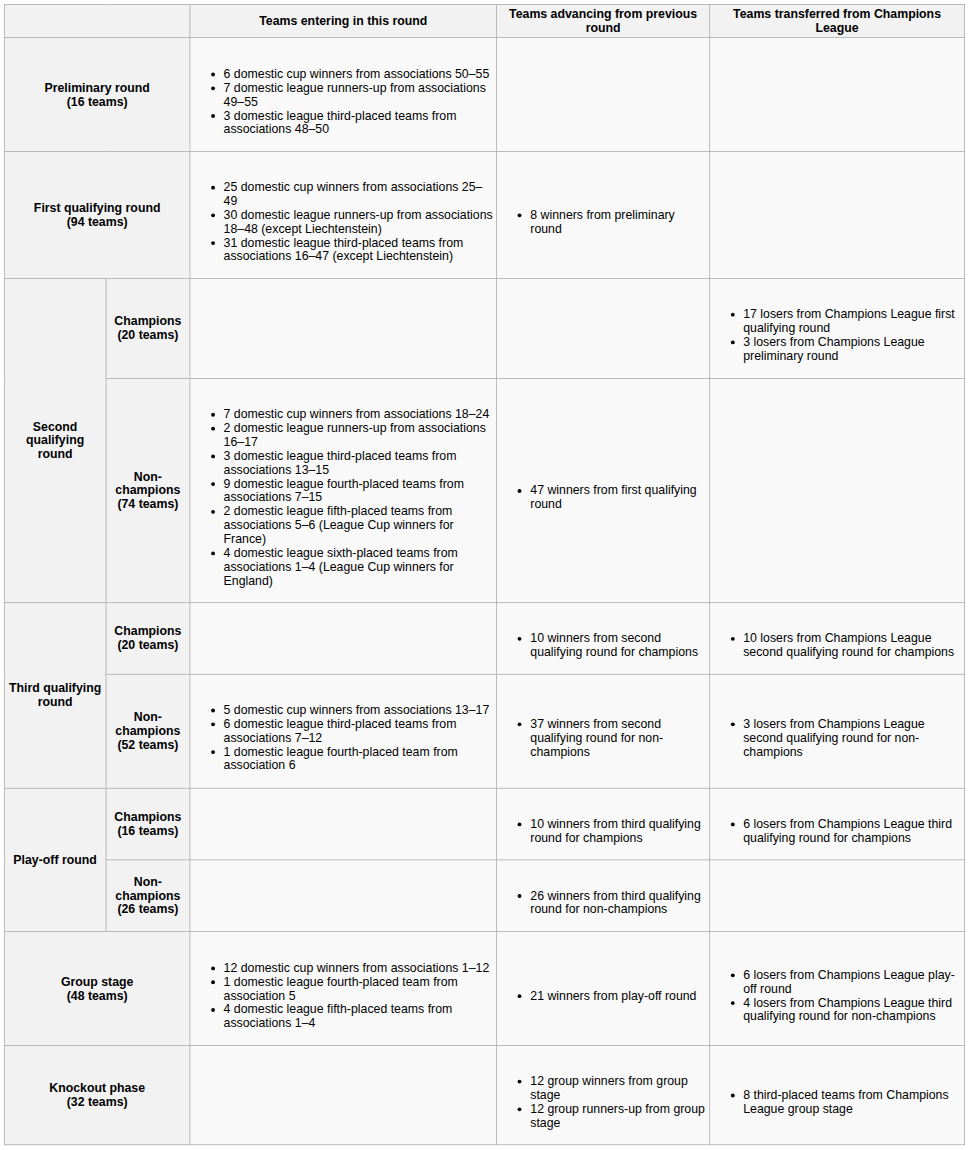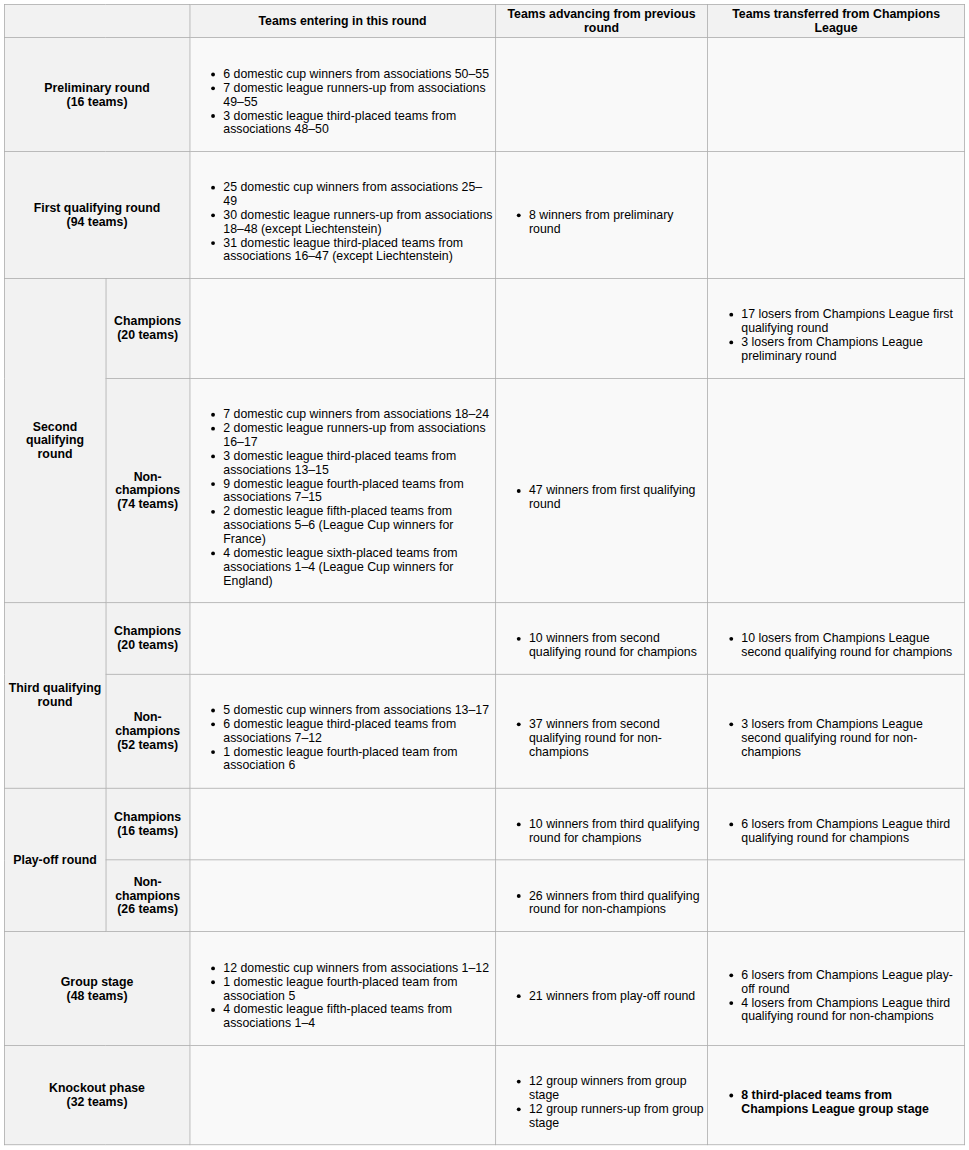(837, 1102) normal -> (836, 1102) bold
